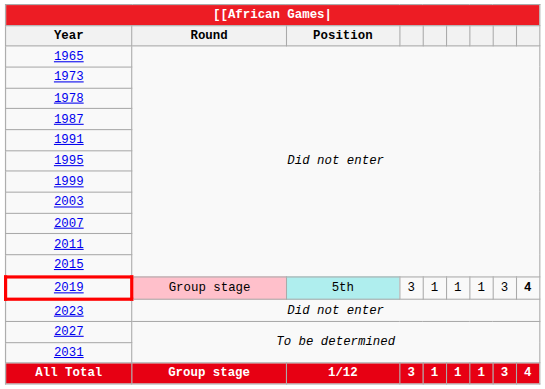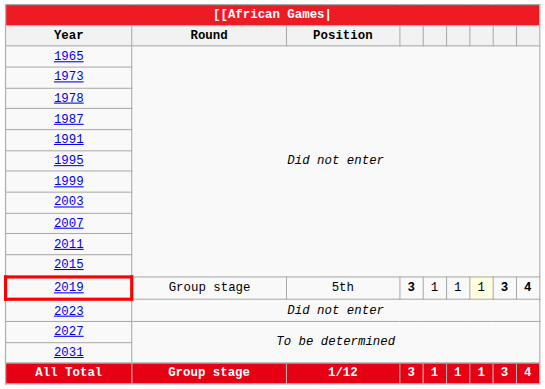(210, 288) pink background -> (210, 288) no background
(343, 288) paleturquoise background -> (343, 288) no background
(411, 288) normal -> (411, 288) bold
(481, 288) no background -> (481, 288) lightyellow background
(504, 288) normal -> (504, 288) bold
